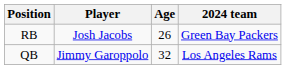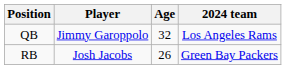rows swapped: (29, 34) <-> (29, 54)
